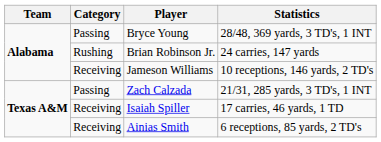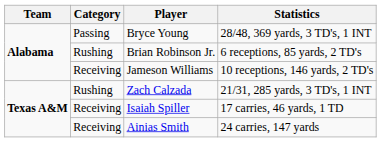(270, 52) 24 carries, 147 yards -> (291, 52) 6 receptions, 85 yards, 2 TD's
(91, 89) Passing -> (93, 89) Rushing
(291, 127) 6 receptions, 85 yards, 2 TD's -> (270, 127) 24 carries, 147 yards
